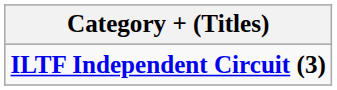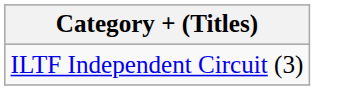(168, 64) bold -> (157, 64) normal
